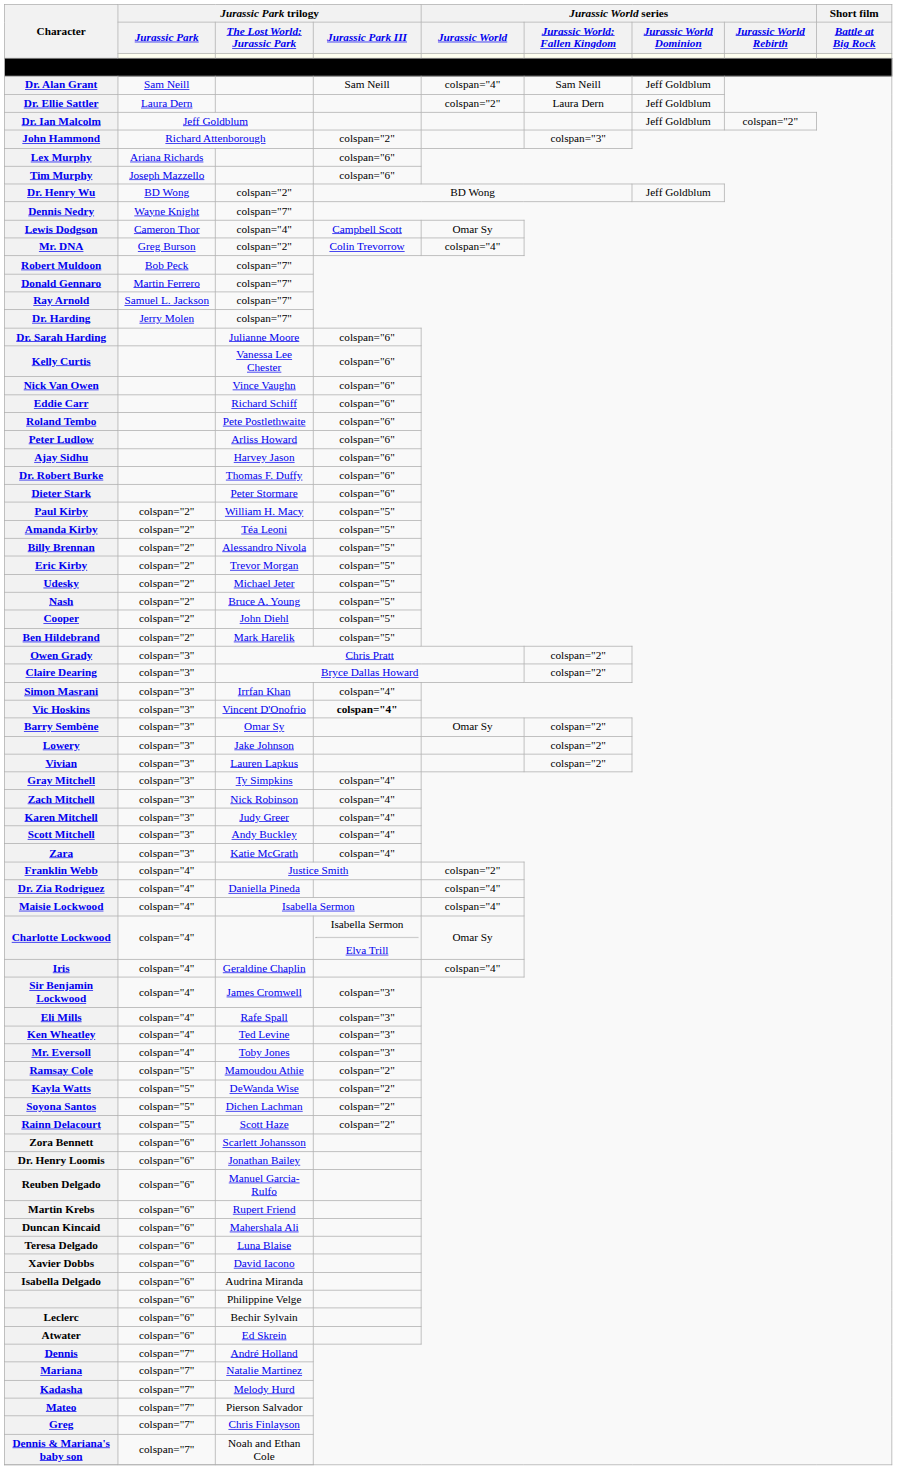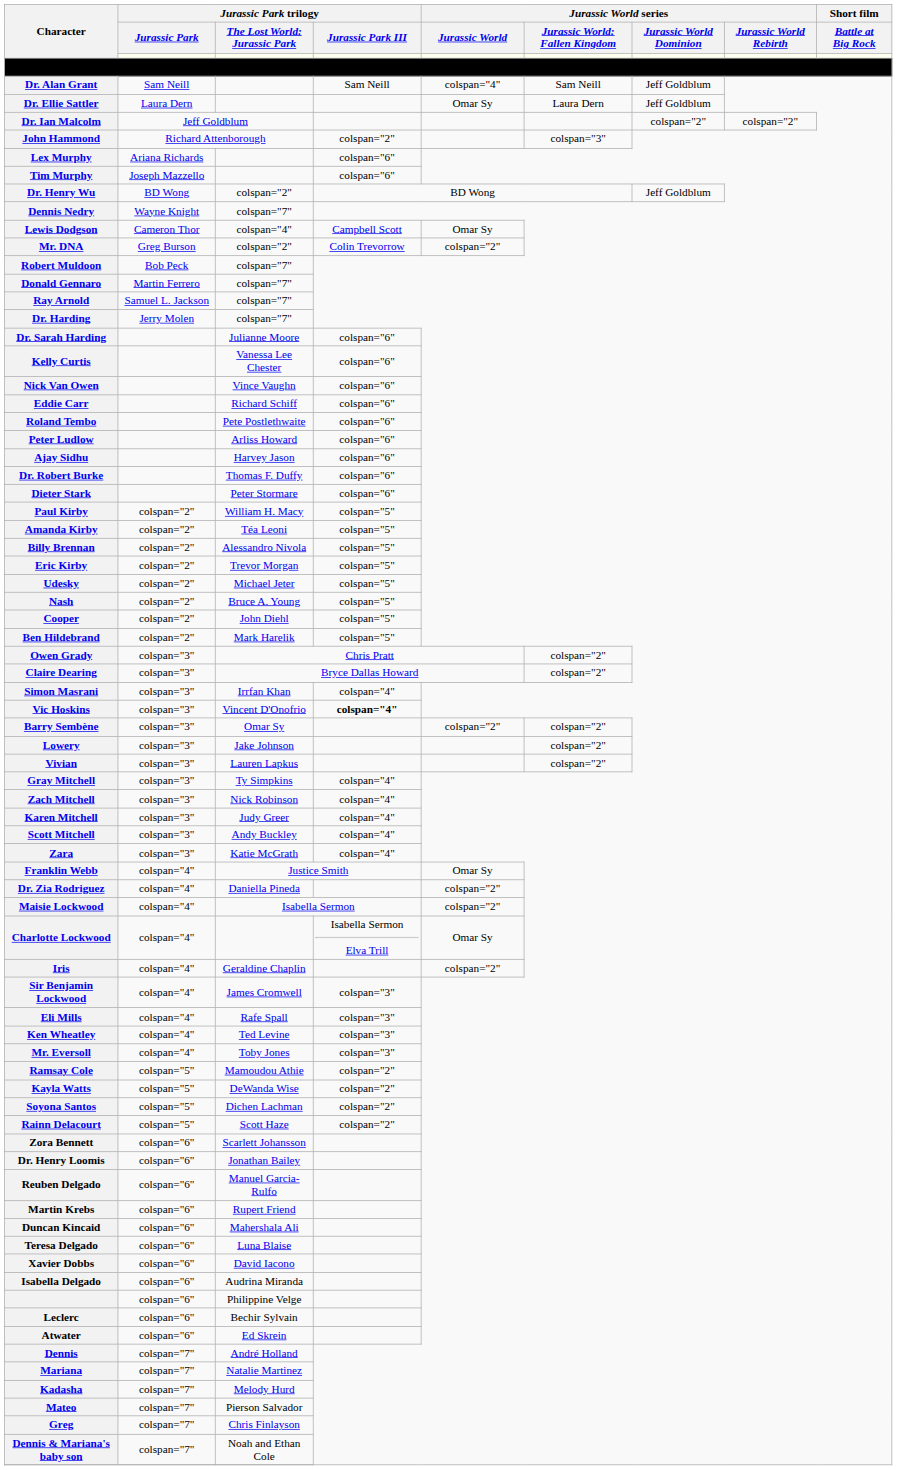(473, 103) colspan="2" -> (473, 103) Omar Sy
(678, 121) Jeff Goldblum -> (678, 121) colspan="2"
(473, 246) colspan="4" -> (473, 246) colspan="2"
(473, 726) Omar Sy -> (473, 726) colspan="2"
(473, 870) colspan="2" -> (473, 870) Omar Sy
(473, 888) colspan="4" -> (473, 888) colspan="2"
(473, 906) colspan="4" -> (473, 906) colspan="2"
(473, 968) colspan="4" -> (473, 968) colspan="2"
